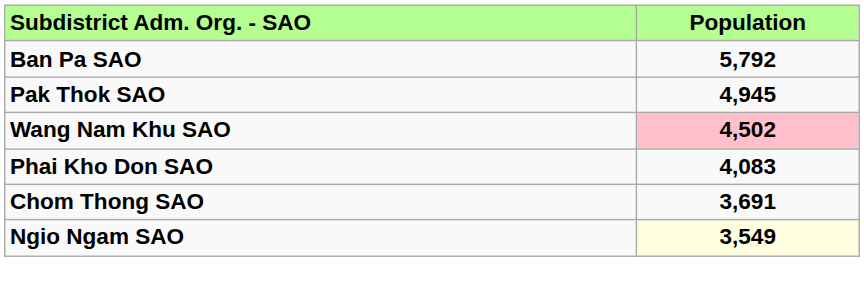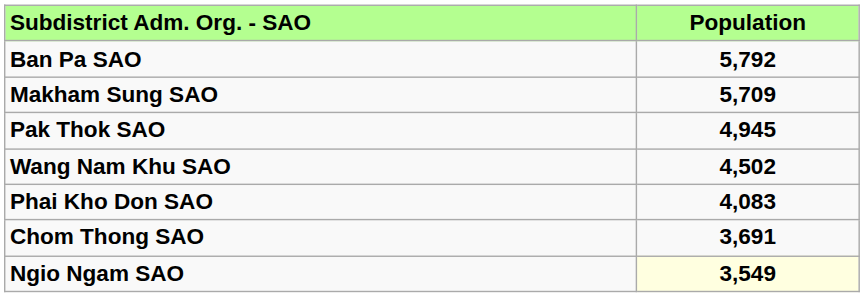+ row: (114, 94)
(748, 130) pink background -> (748, 166) no background
